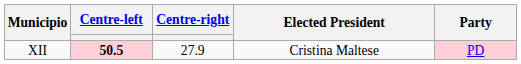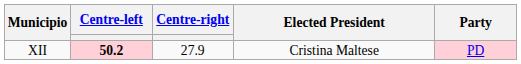(111, 50) 50.5 -> (111, 50) 50.2
